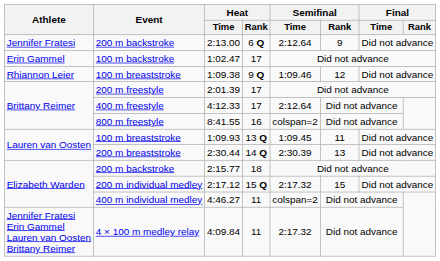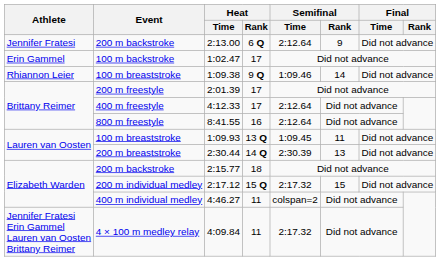(340, 74) 12 -> (340, 74) 14
(295, 122) colspan=2 -> (295, 122) 2:12.64
